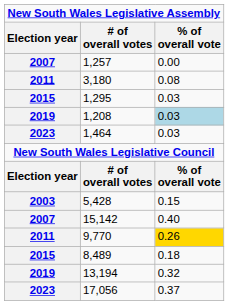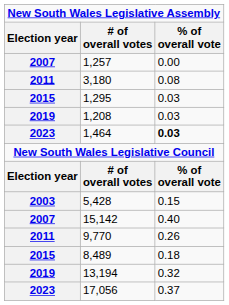(169, 116) lightblue background -> (169, 116) no background
(169, 134) normal -> (169, 134) bold
(169, 237) gold background -> (169, 237) no background
